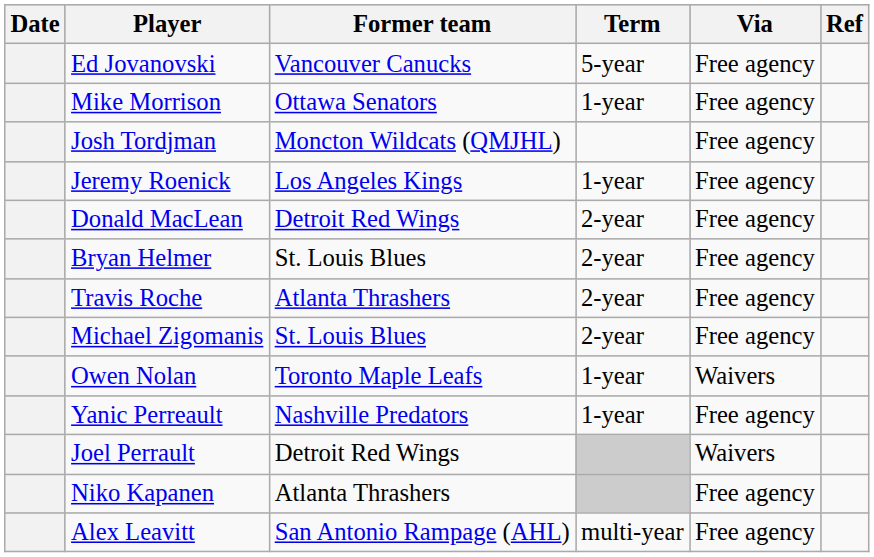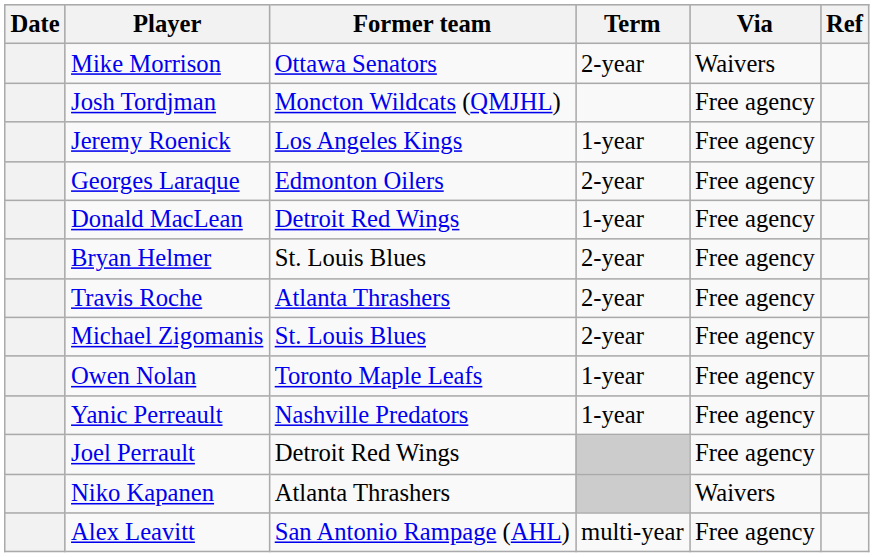- row: (143, 63)
(612, 102) 1-year -> (612, 63) 2-year
(755, 102) Free agency -> (735, 63) Waivers
+ row: (155, 180)
(612, 219) 2-year -> (612, 219) 1-year
(735, 375) Waivers -> (755, 375) Free agency
(735, 453) Waivers -> (755, 453) Free agency
(755, 492) Free agency -> (735, 492) Waivers
